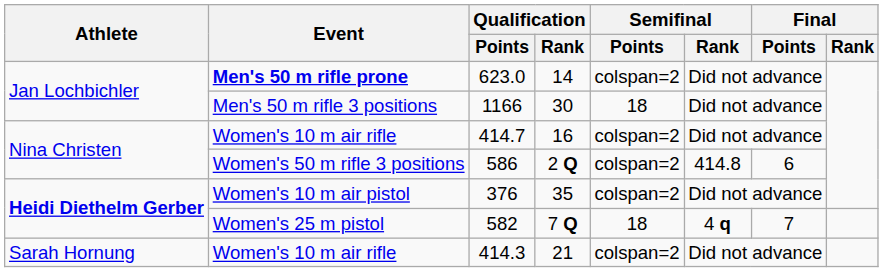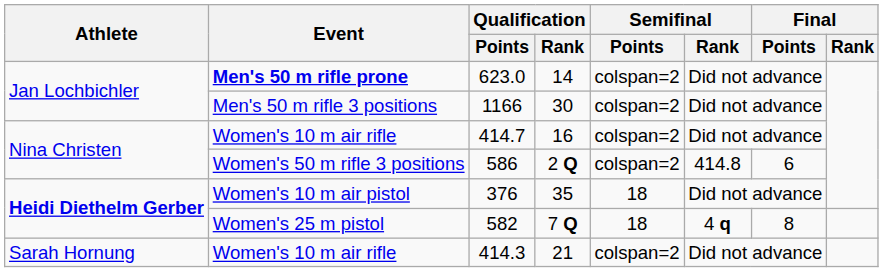(637, 106) 18 -> (637, 106) colspan=2
(637, 194) colspan=2 -> (637, 194) 18
(789, 223) 7 -> (789, 223) 8
